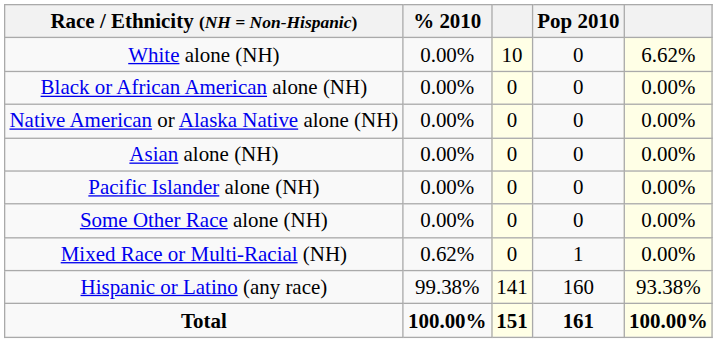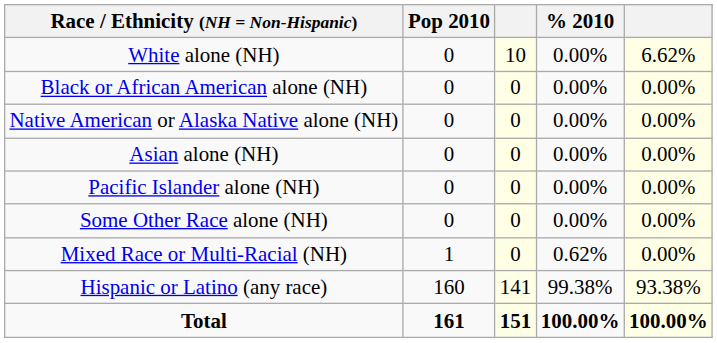columns swapped: (578, 21) <-> (447, 21)
